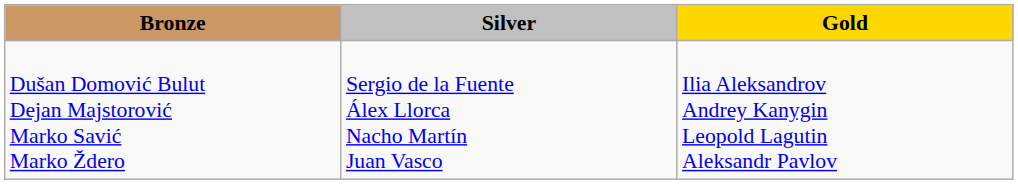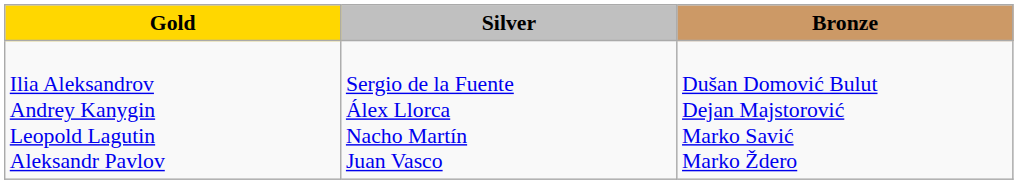columns swapped: (845, 22) <-> (173, 22)
